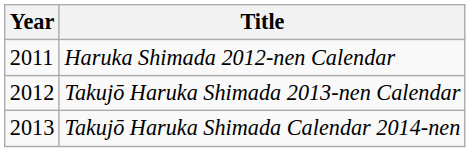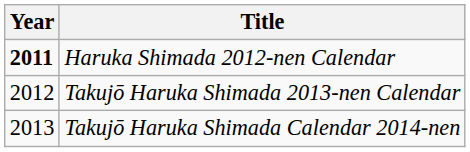(32, 57) normal -> (31, 57) bold
